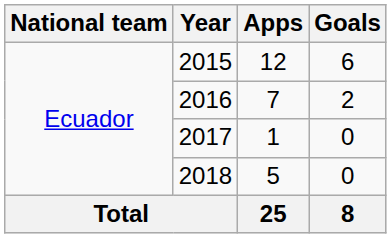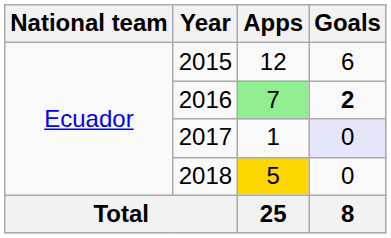(273, 99) no background -> (273, 99) lightgreen background
(348, 99) normal -> (348, 99) bold
(348, 137) no background -> (348, 137) lavender background
(273, 175) no background -> (273, 175) gold background
